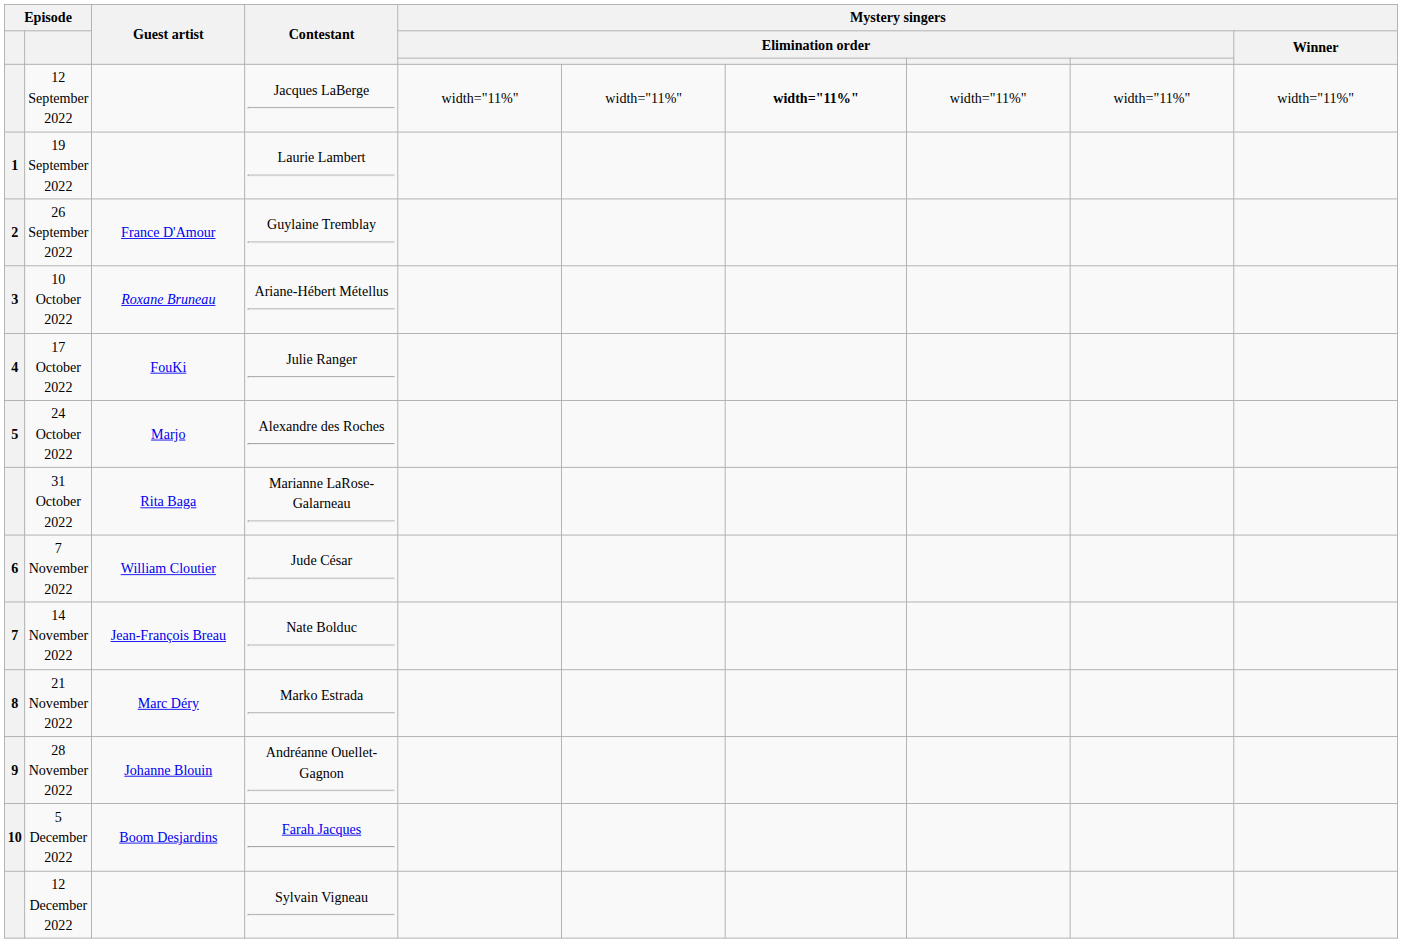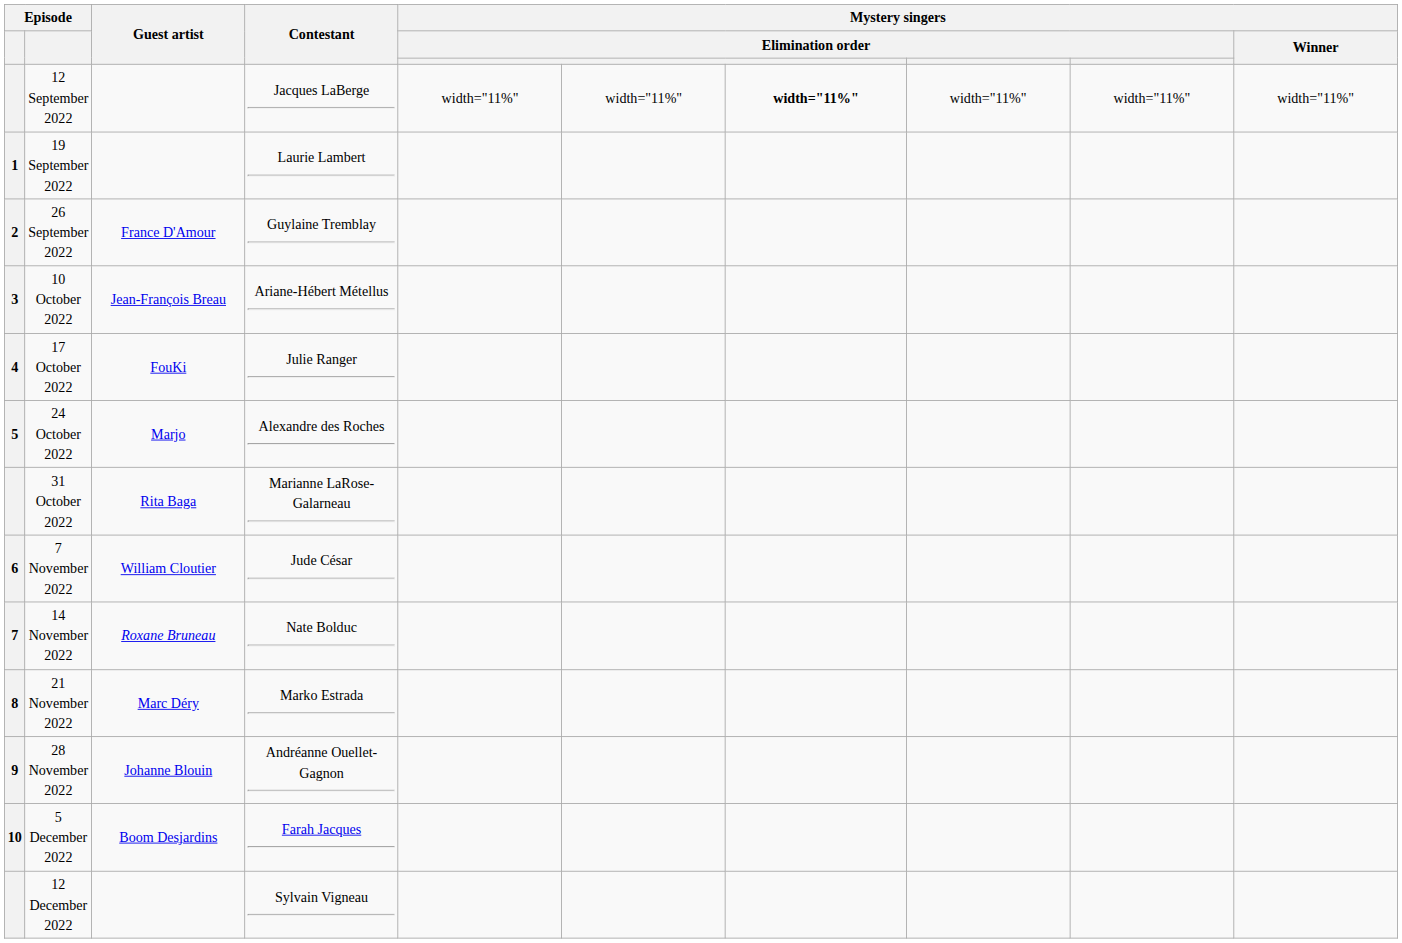(168, 300) Roxane Bruneau -> (168, 300) Jean-François Breau
(168, 636) Jean-François Breau -> (168, 636) Roxane Bruneau
